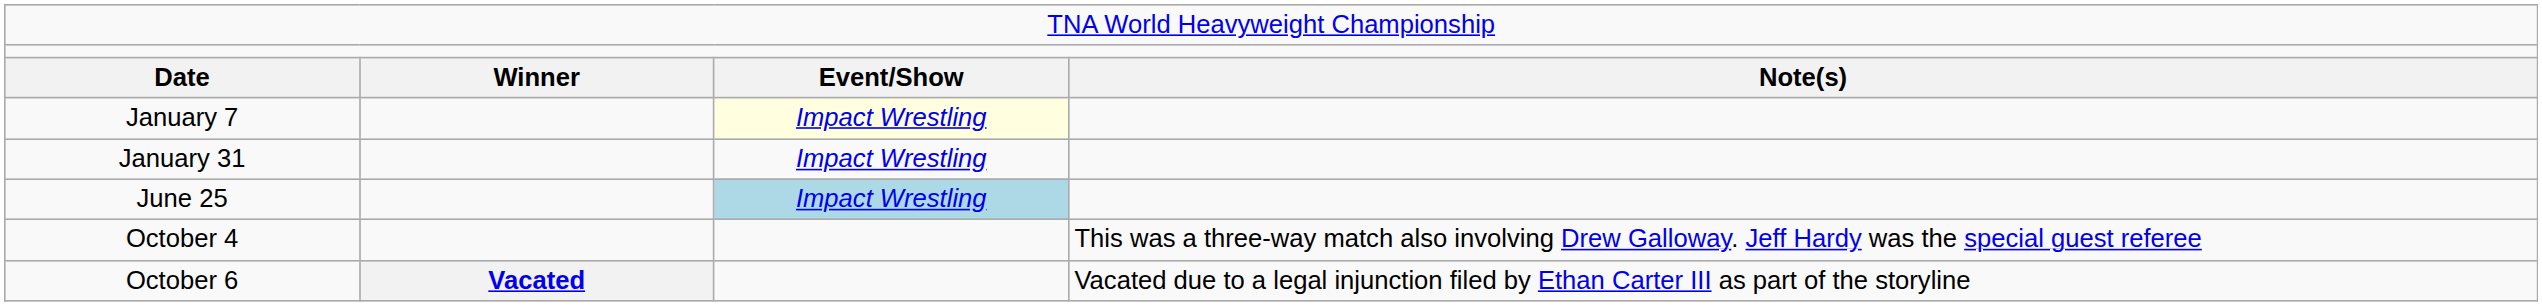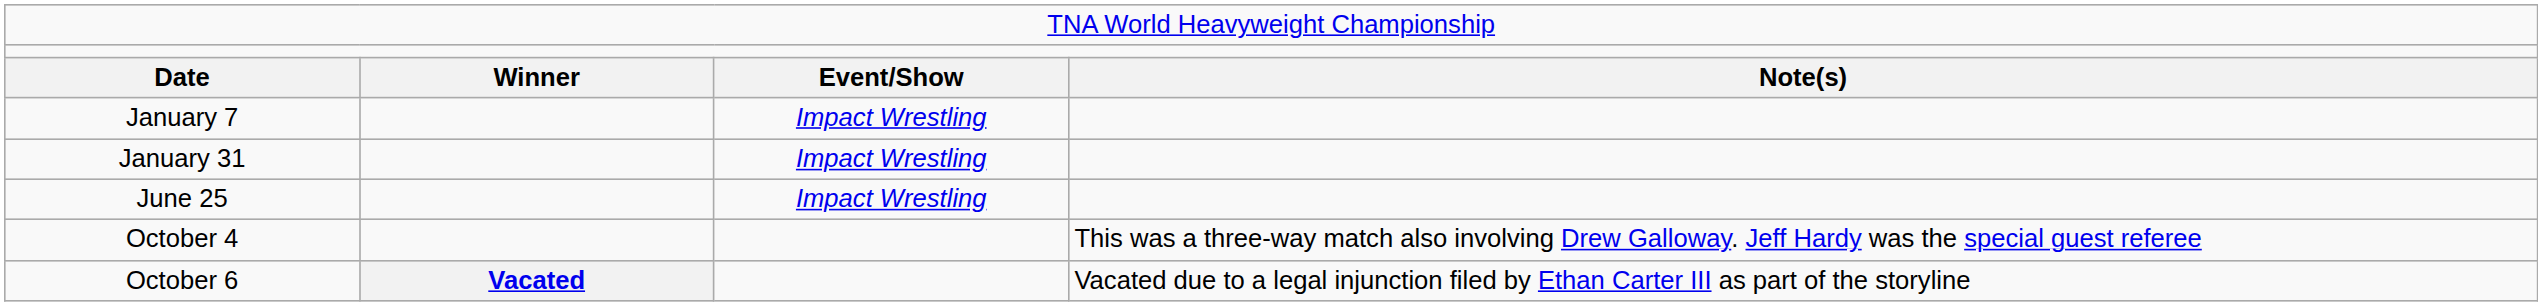(891, 117) lightyellow background -> (891, 117) no background
(891, 198) lightblue background -> (891, 198) no background
